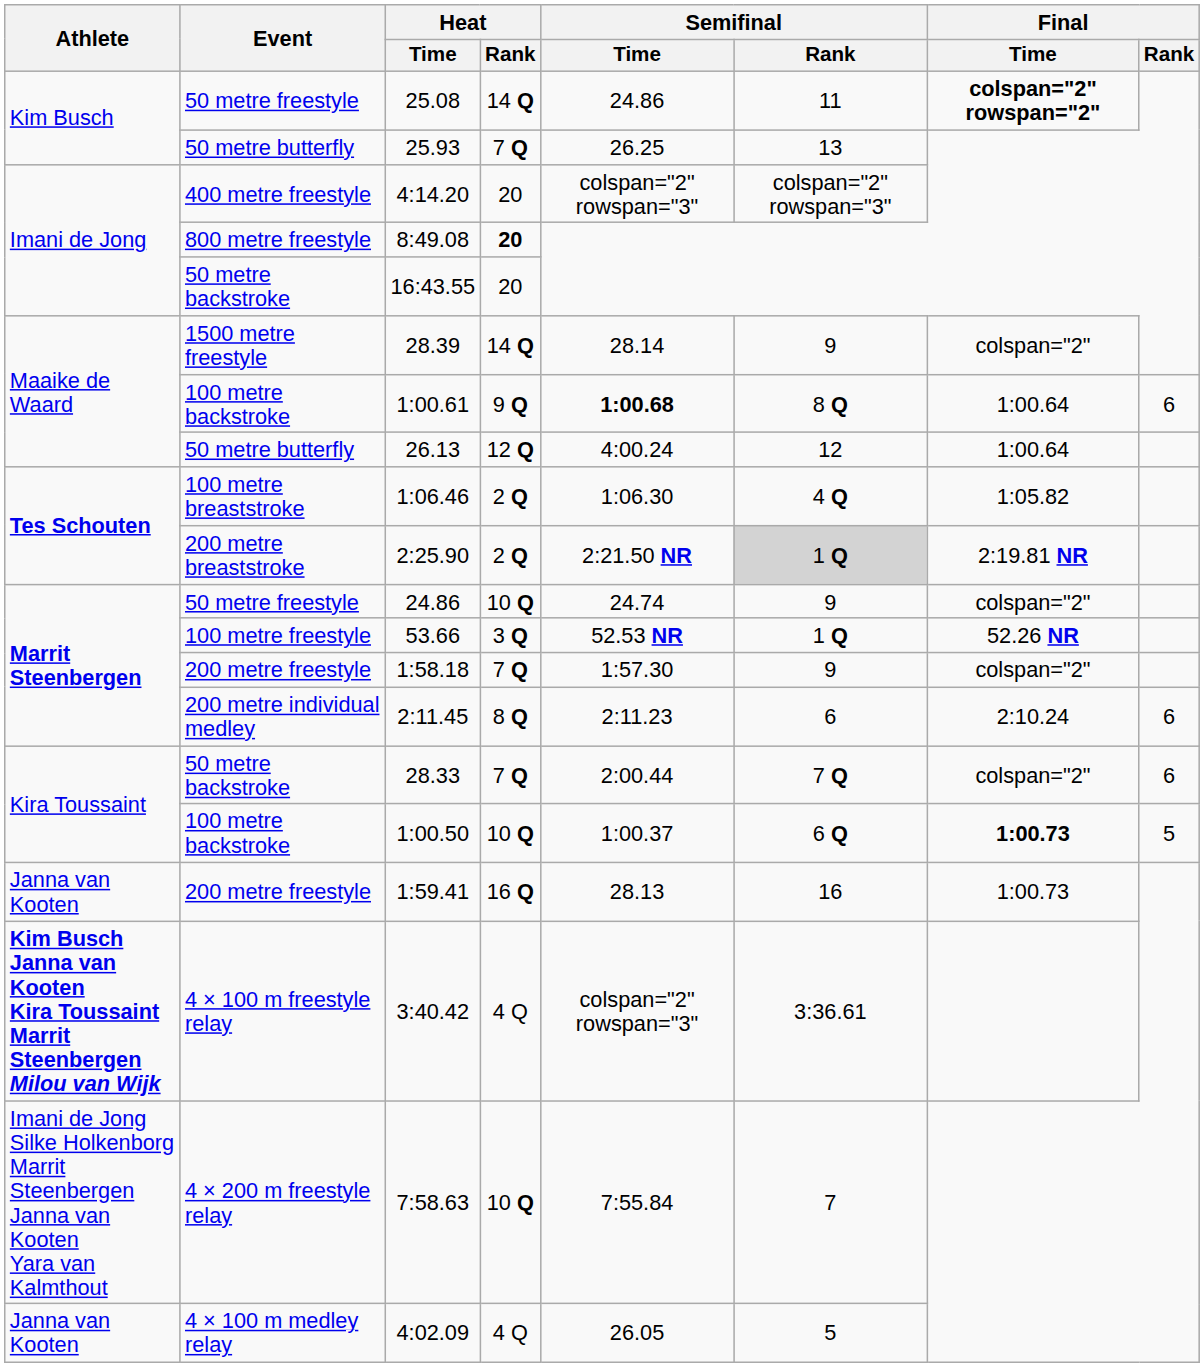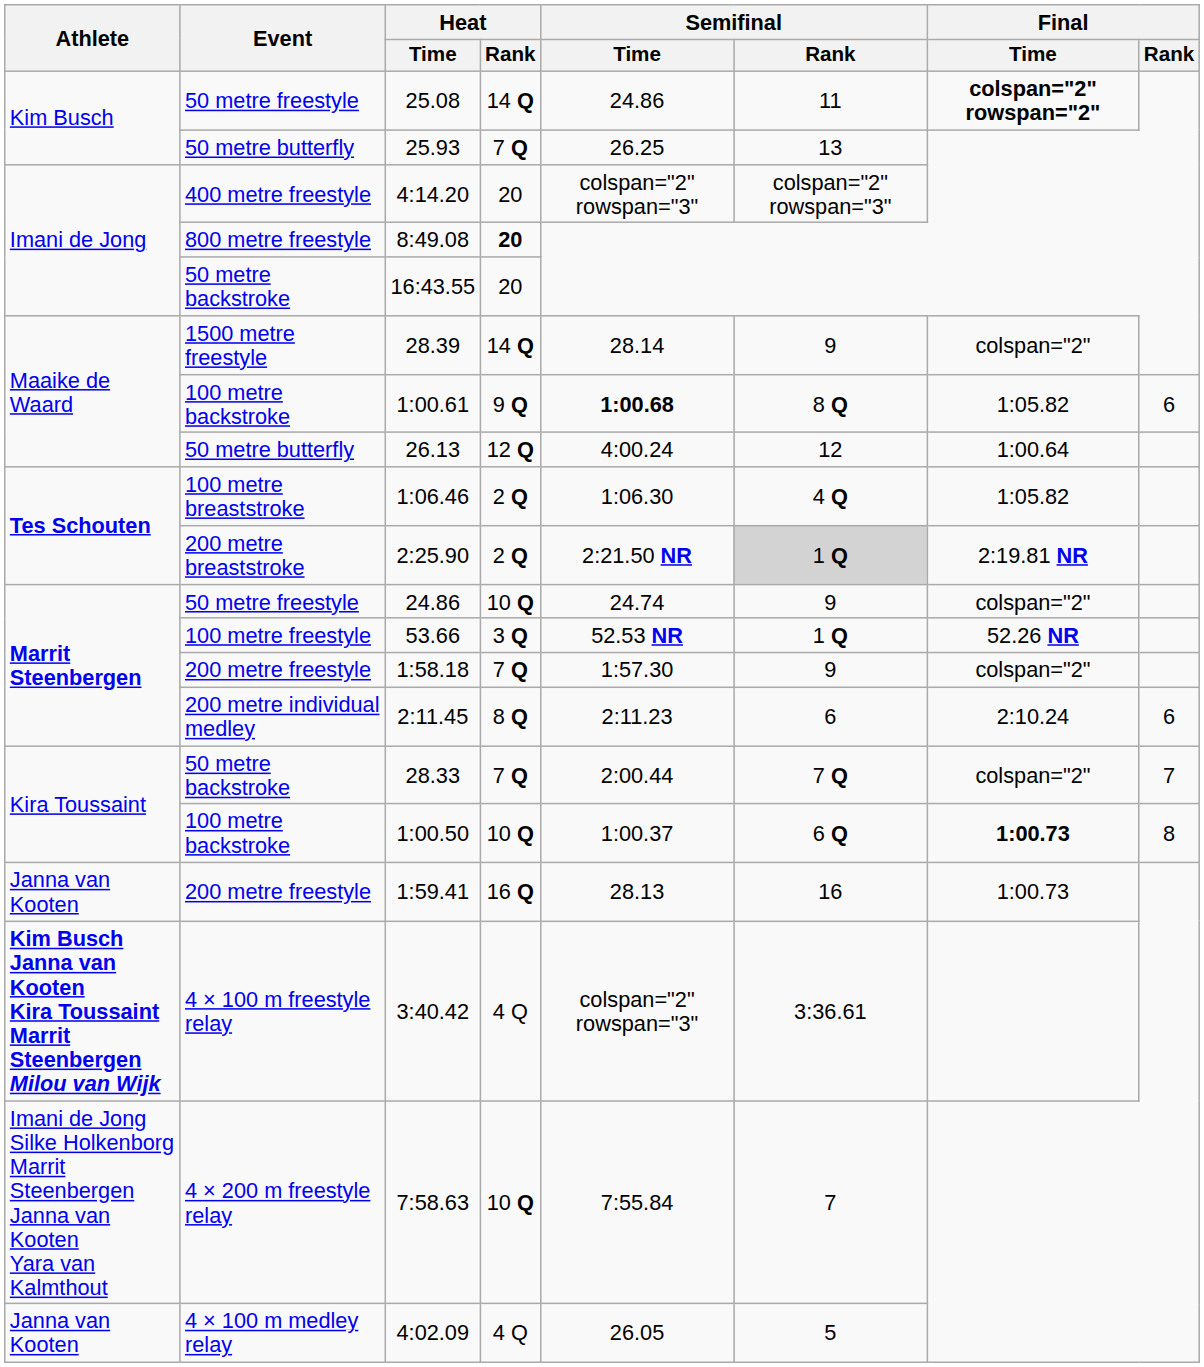(1033, 404) 1:00.64 -> (1033, 404) 1:05.82
(1169, 775) 6 -> (1169, 775) 7
(1169, 834) 5 -> (1169, 834) 8
